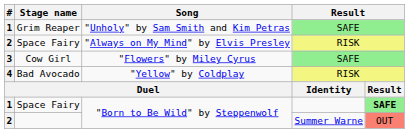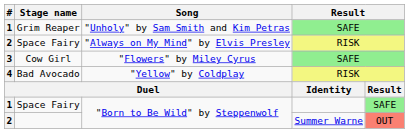(385, 105) bold -> (385, 105) normal
